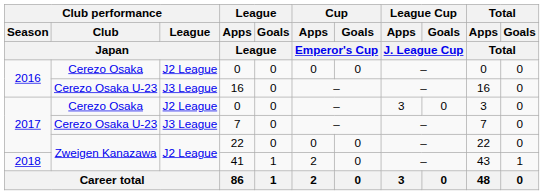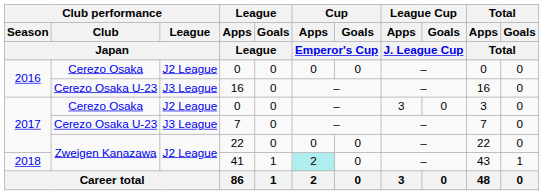(313, 161) no background -> (313, 161) paleturquoise background
